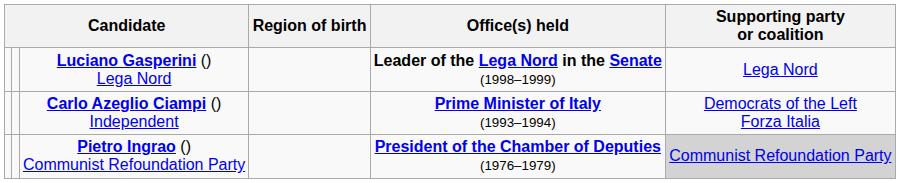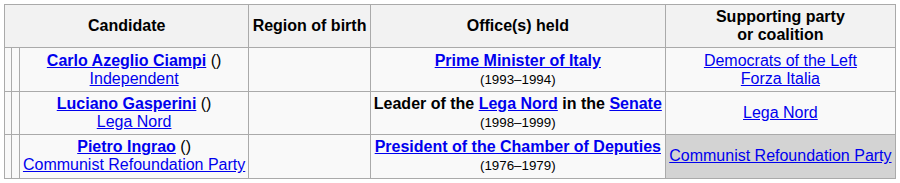rows swapped: (134, 112) <-> (134, 69)
